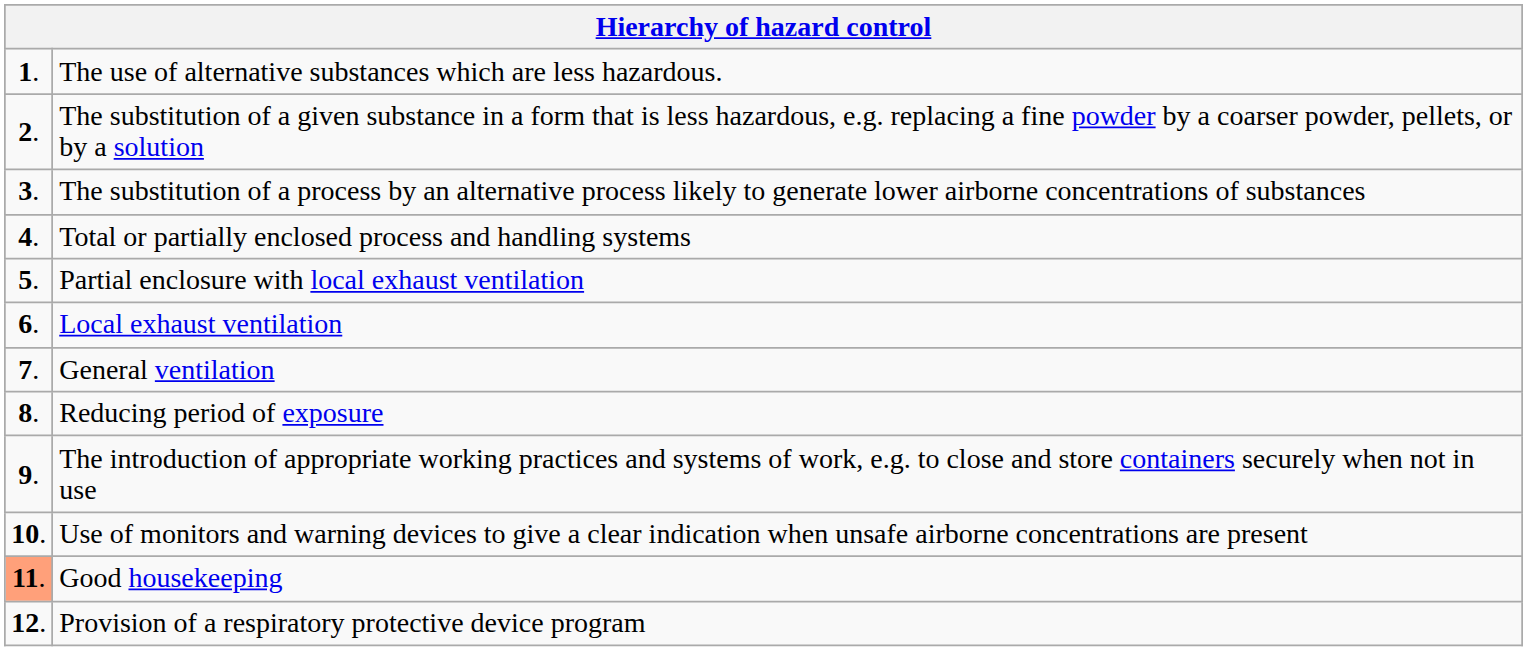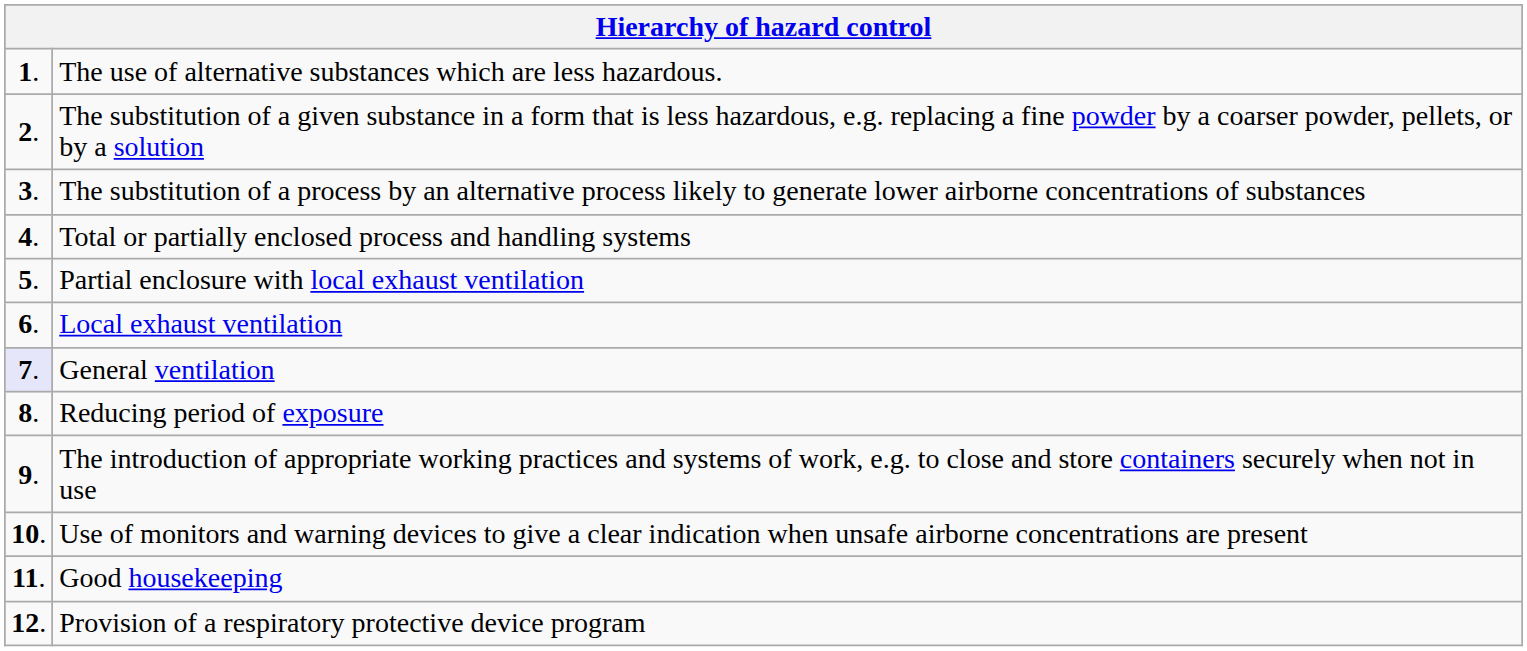(29, 369) no background -> (29, 369) lavender background
(29, 578) lightsalmon background -> (29, 578) no background
